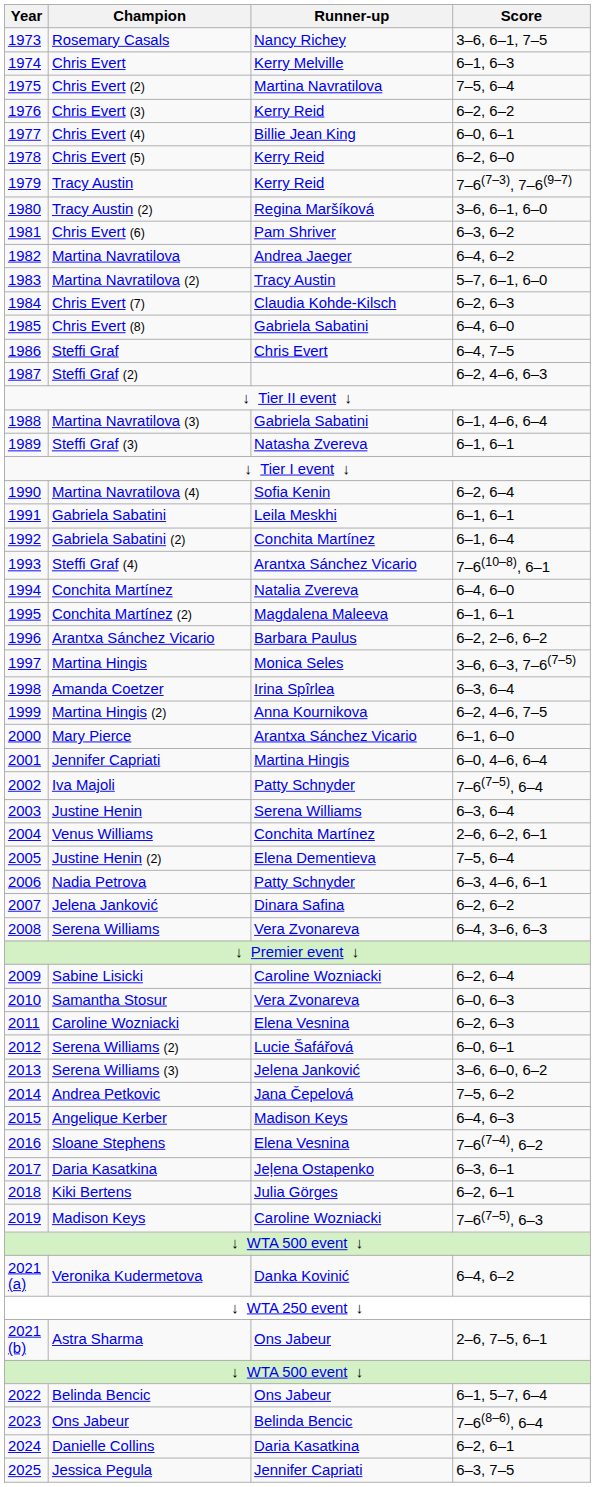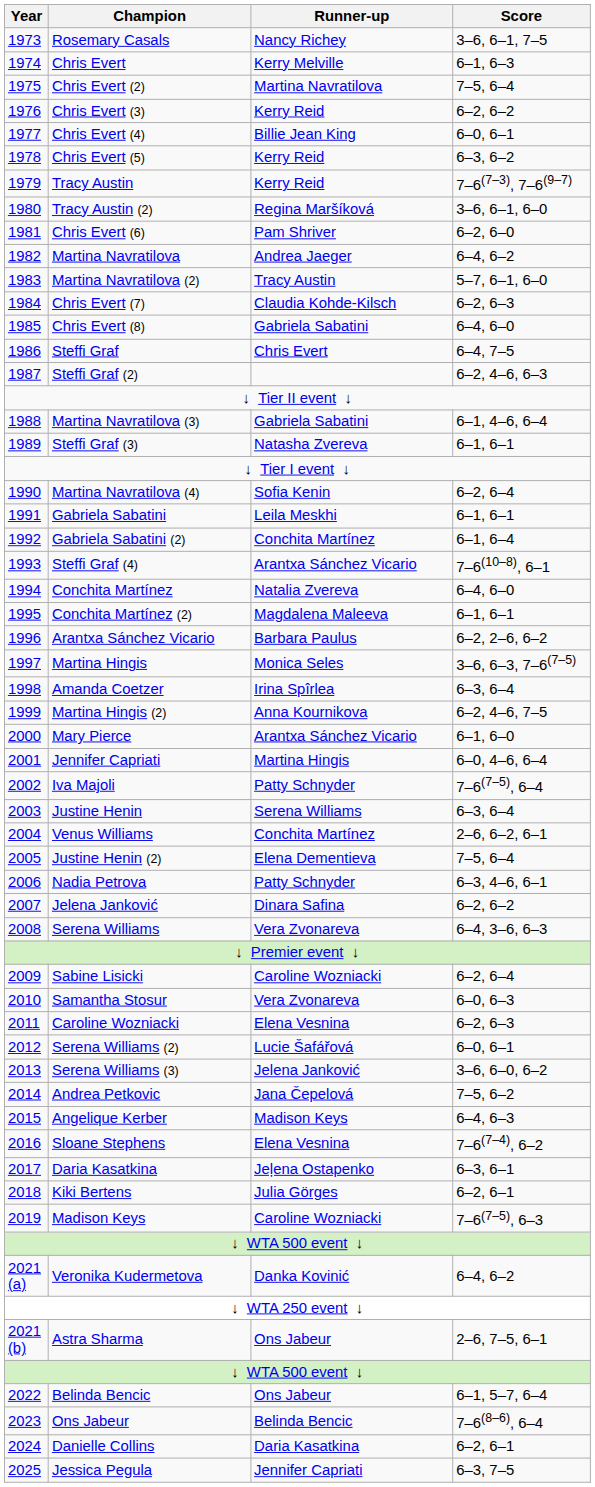(485, 157) 6–2, 6–0 -> (485, 157) 6–3, 6–2
(485, 232) 6–3, 6–2 -> (485, 232) 6–2, 6–0
